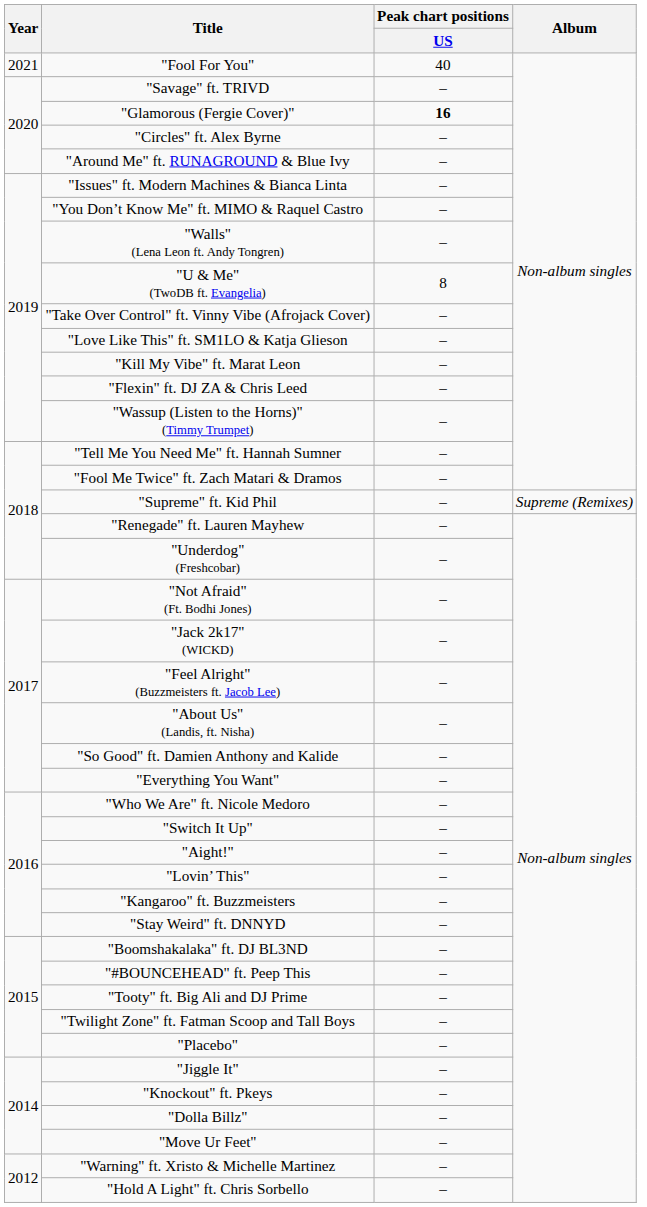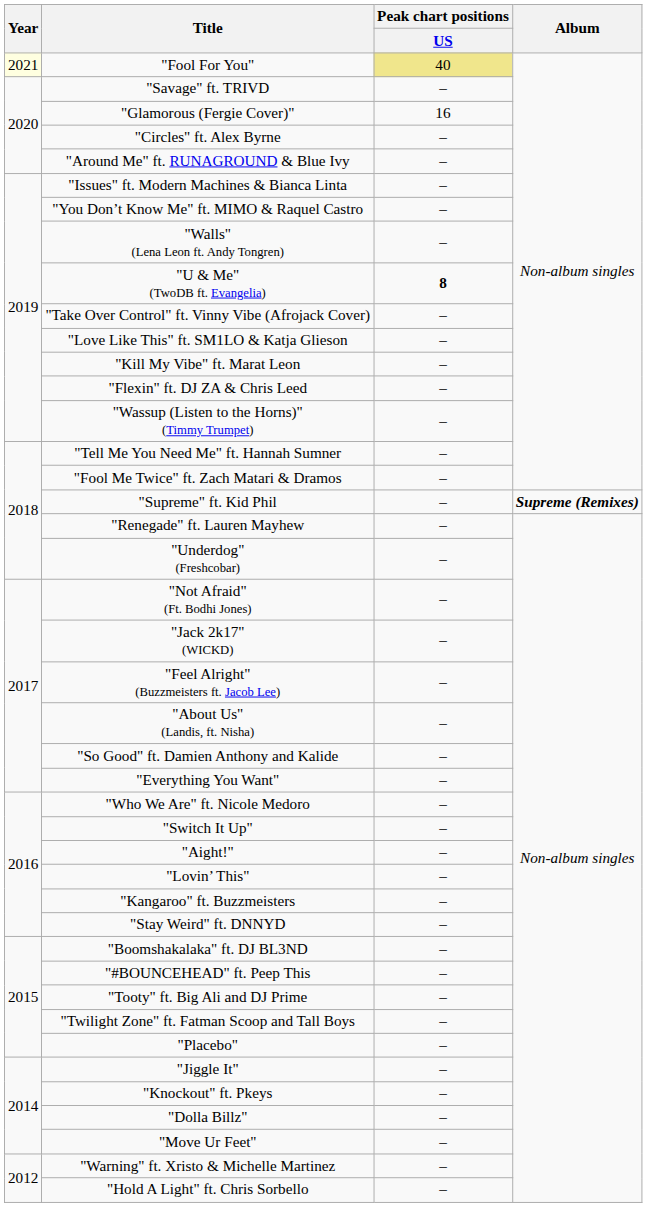(23, 64) no background -> (23, 64) lightyellow background
(443, 64) no background -> (443, 64) khaki background
(443, 112) bold -> (443, 112) normal
(443, 283) normal -> (443, 283) bold
(574, 501) normal -> (577, 501) bold
